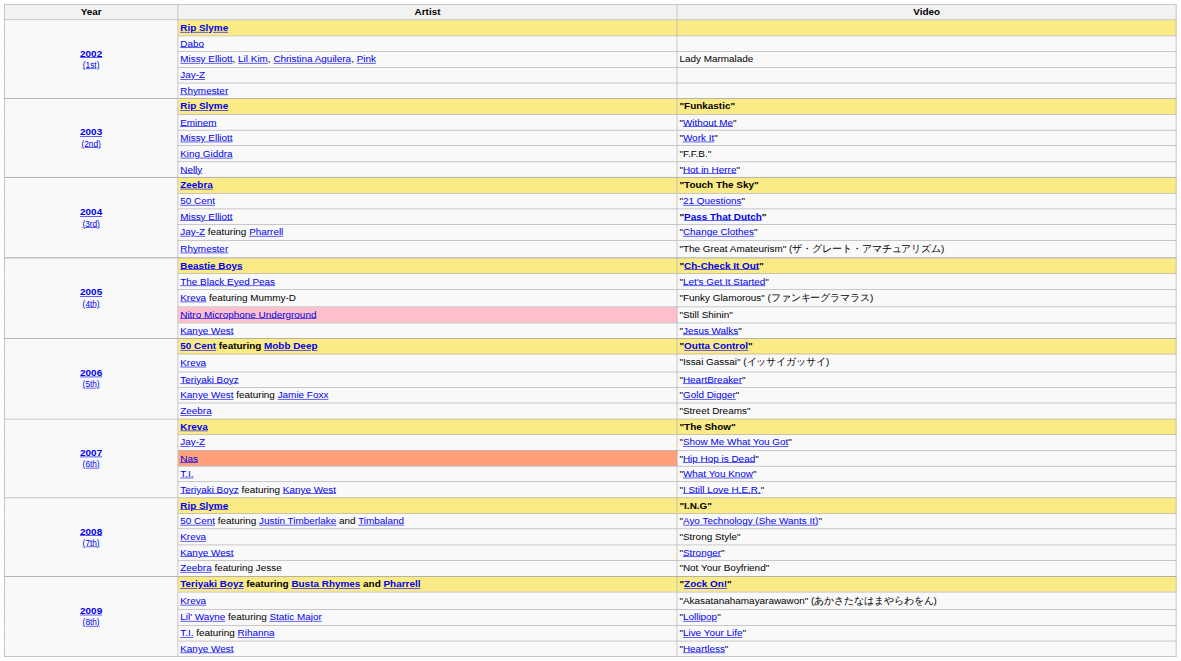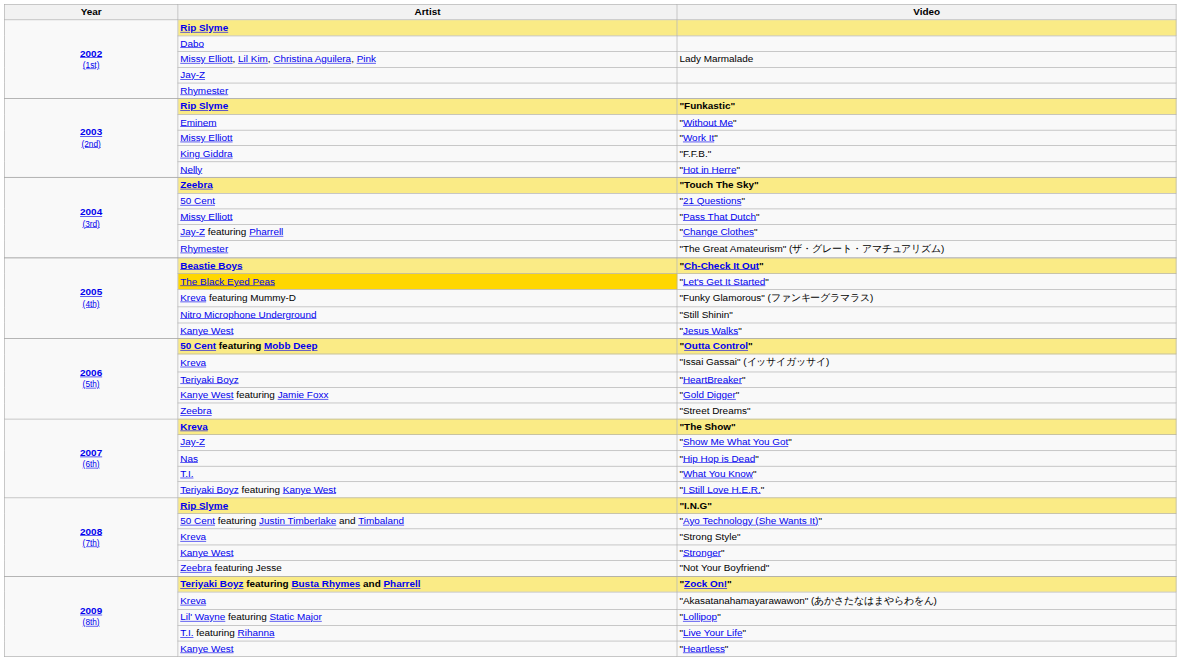(723, 216) bold -> (720, 216) normal
(228, 281) no background -> (228, 281) gold background
(248, 315) pink background -> (248, 315) no background
(189, 458) lightsalmon background -> (189, 458) no background
